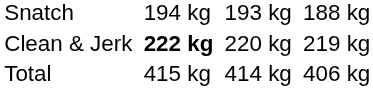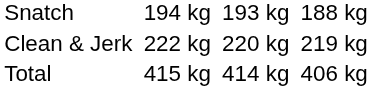(178, 43) bold -> (177, 43) normal
